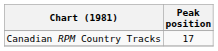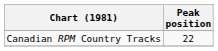(188, 39) 17 -> (188, 39) 22
